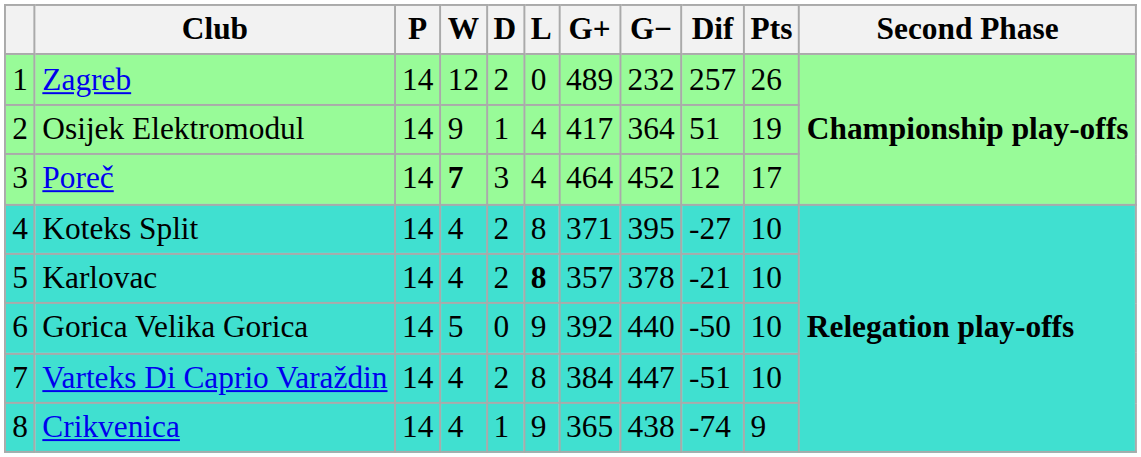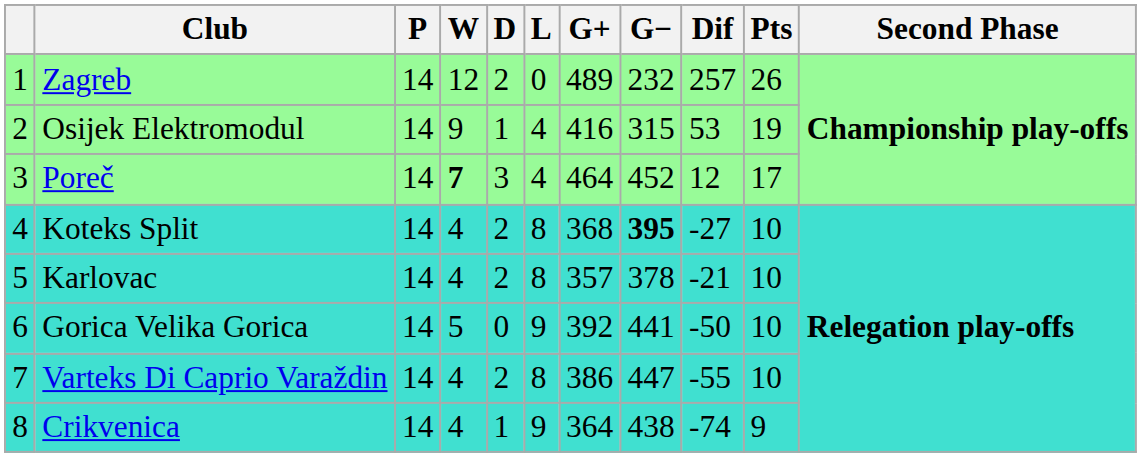(590, 128) 417 -> (590, 128) 416
(651, 128) 364 -> (651, 128) 315
(705, 128) 51 -> (705, 128) 53
(590, 228) 371 -> (590, 228) 368
(651, 228) normal -> (651, 228) bold
(539, 278) bold -> (539, 278) normal
(651, 327) 440 -> (651, 327) 441
(590, 377) 384 -> (590, 377) 386
(710, 377) -51 -> (710, 377) -55
(590, 427) 365 -> (590, 427) 364
